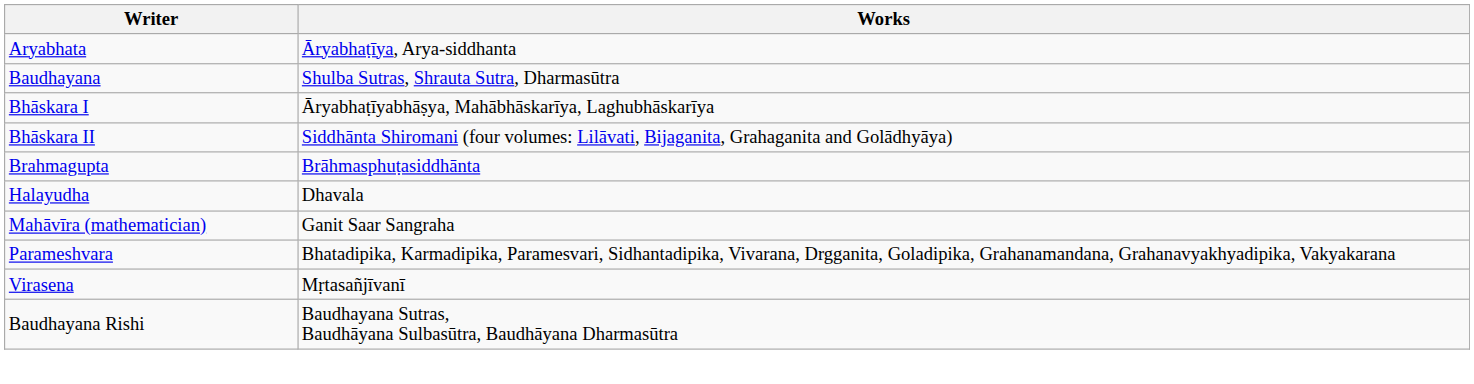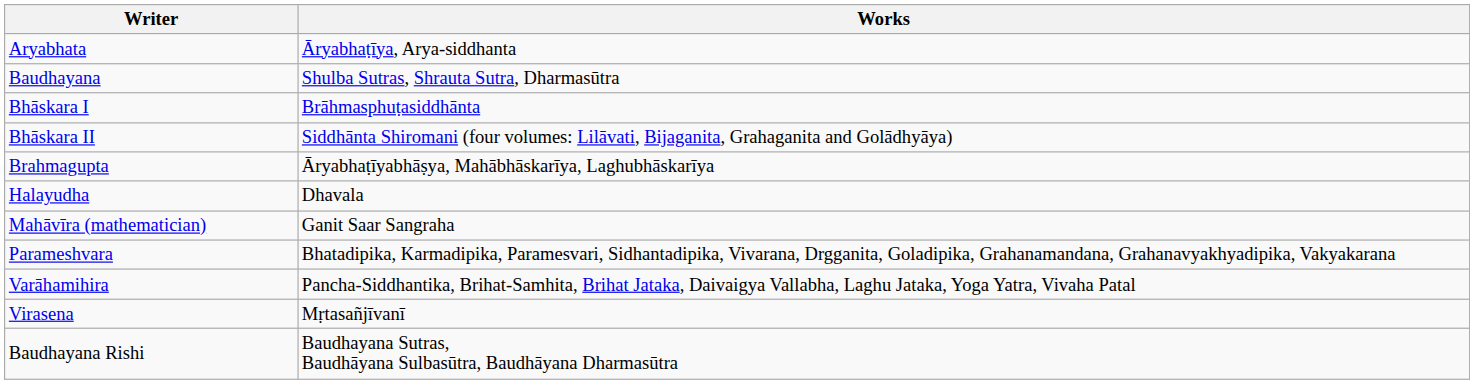(508, 107) Āryabhaṭīyabhāṣya, Mahābhāskarīya, Laghubhāskarīya -> (391, 107) Brāhmasphuṭasiddhānta
(391, 166) Brāhmasphuṭasiddhānta -> (508, 166) Āryabhaṭīyabhāṣya, Mahābhāskarīya, Laghubhāskarīya
+ row: (59, 284)
